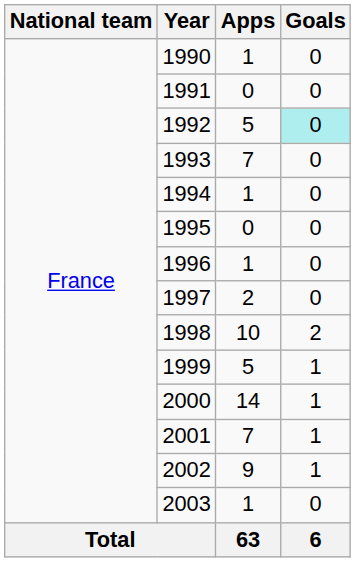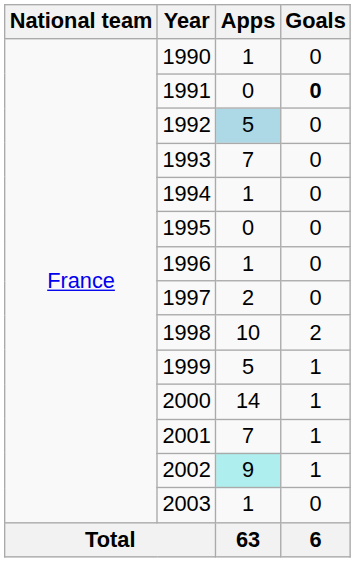(316, 90) normal -> (316, 90) bold
(248, 125) no background -> (248, 125) lightblue background
(316, 125) paleturquoise background -> (316, 125) no background
(248, 470) no background -> (248, 470) paleturquoise background
